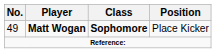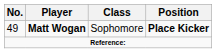(119, 28) bold -> (117, 28) normal
(181, 28) normal -> (179, 28) bold
